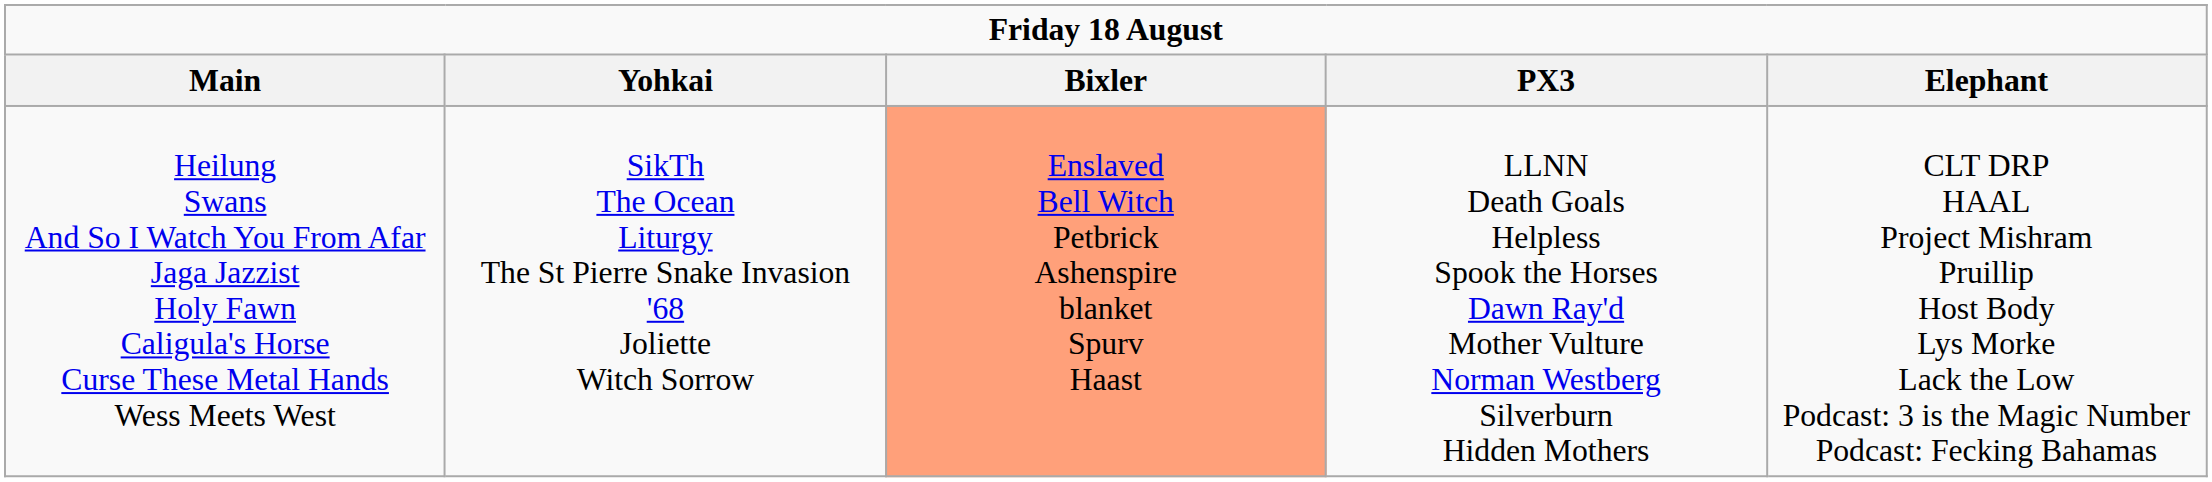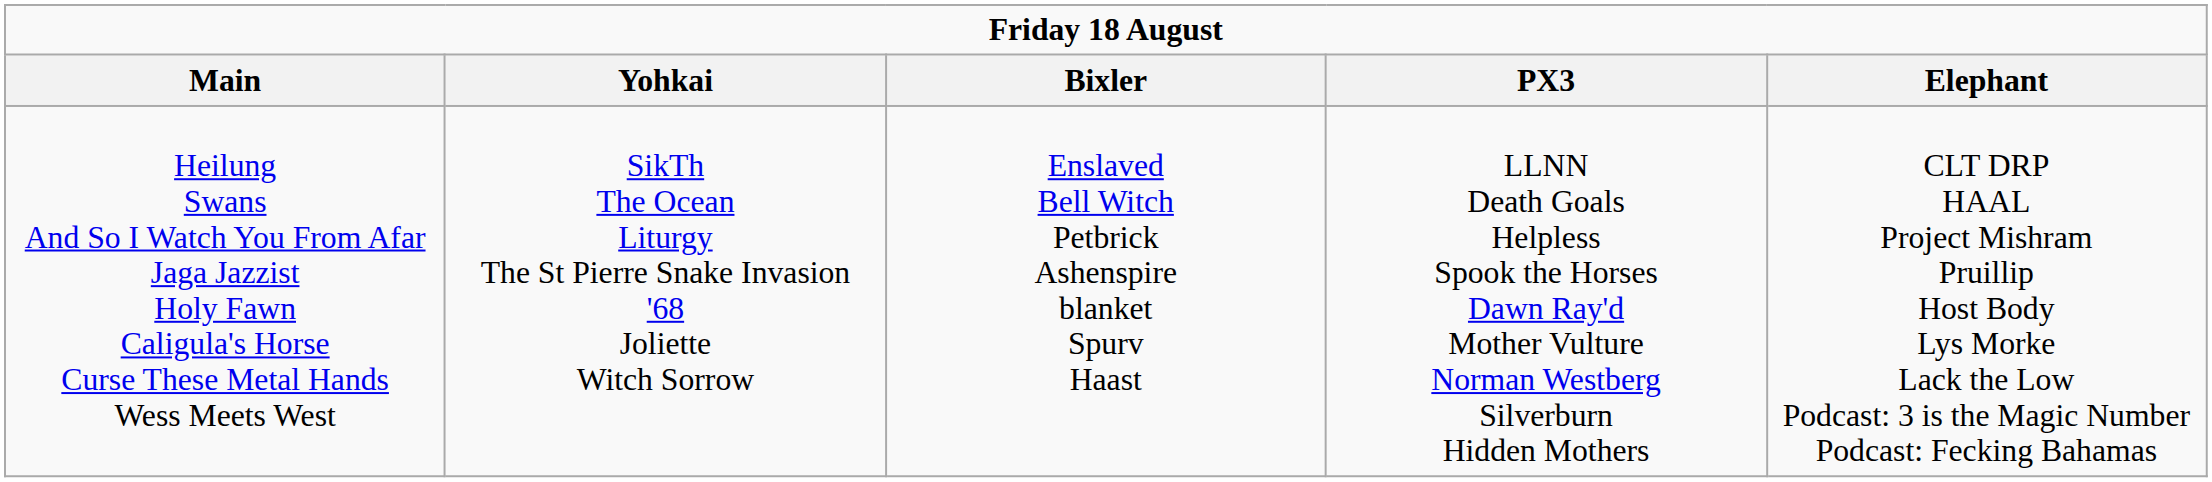(1106, 272) lightsalmon background -> (1106, 272) no background
